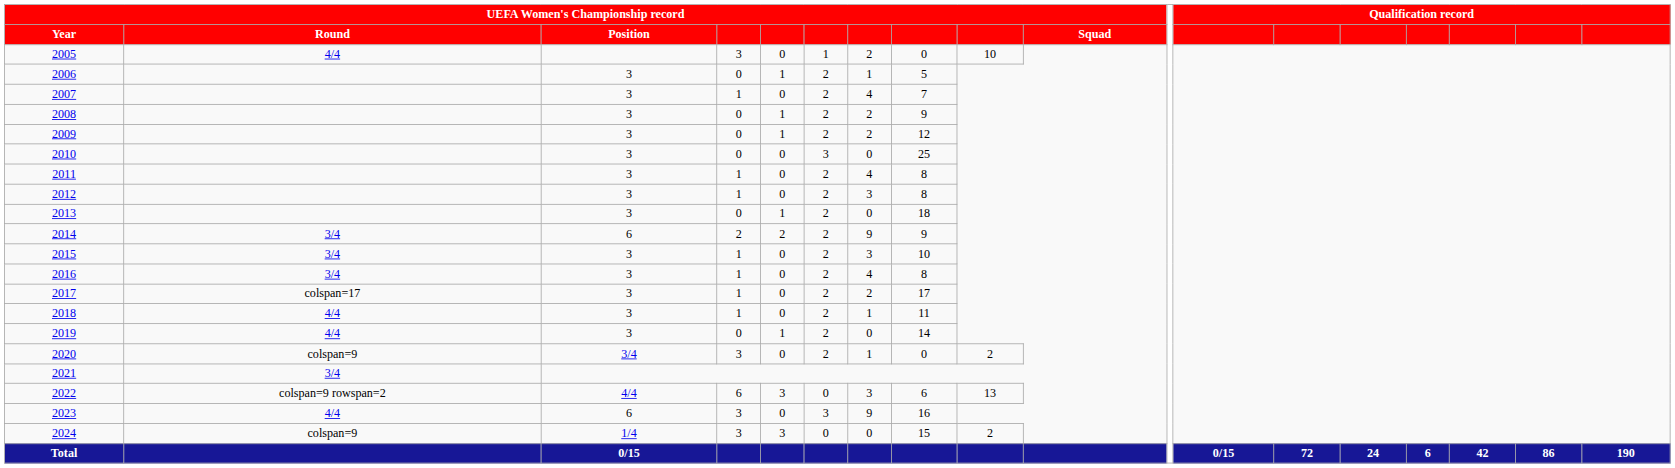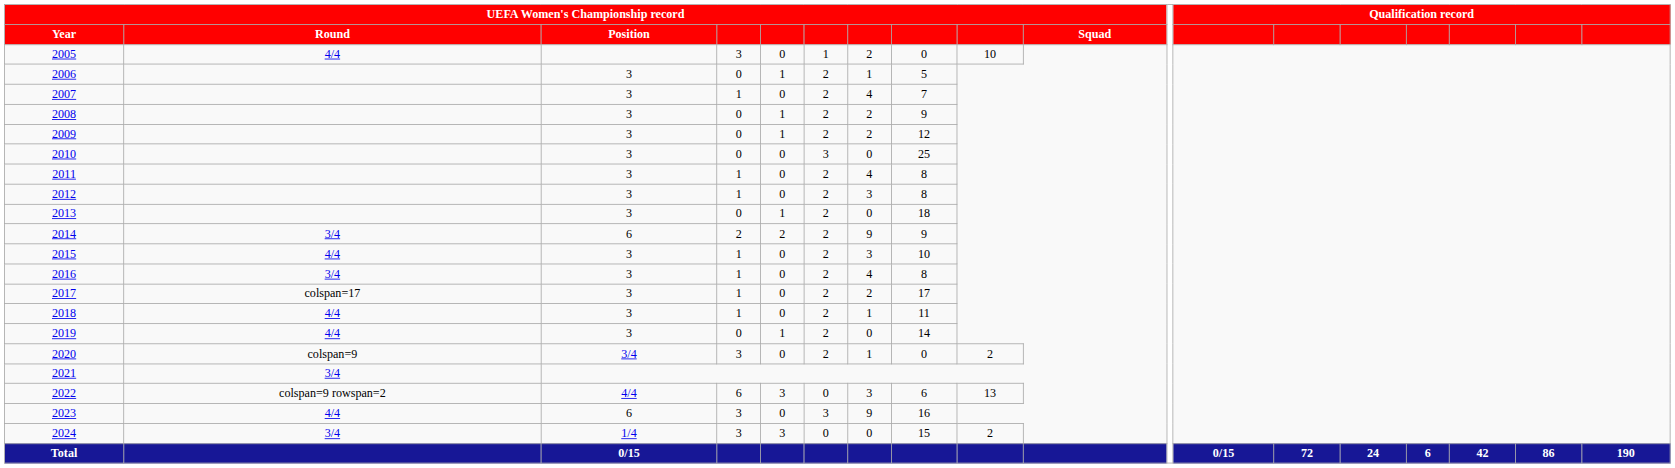(332, 254) 3/4 -> (332, 254) 4/4
(332, 433) colspan=9 -> (332, 433) 3/4
